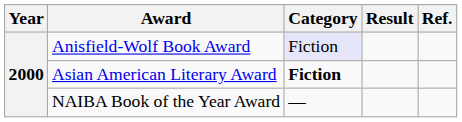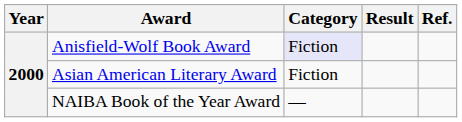(315, 74) bold -> (313, 74) normal
